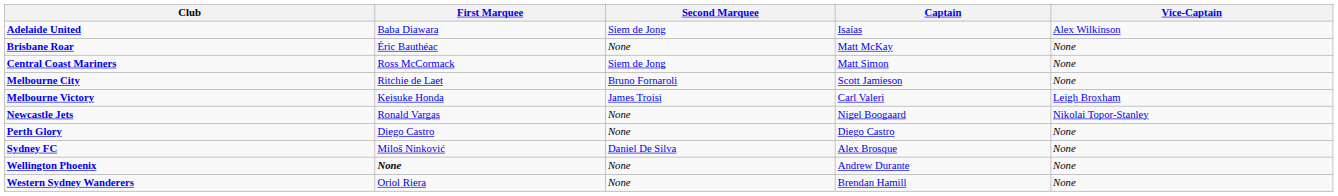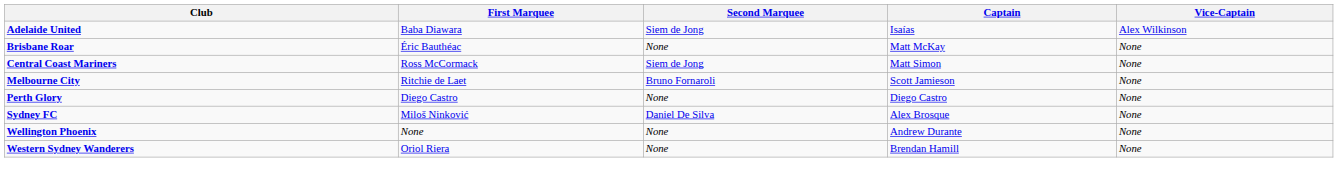- row: (50, 98)
- row: (40, 115)
(389, 166) bold -> (412, 132) normal
